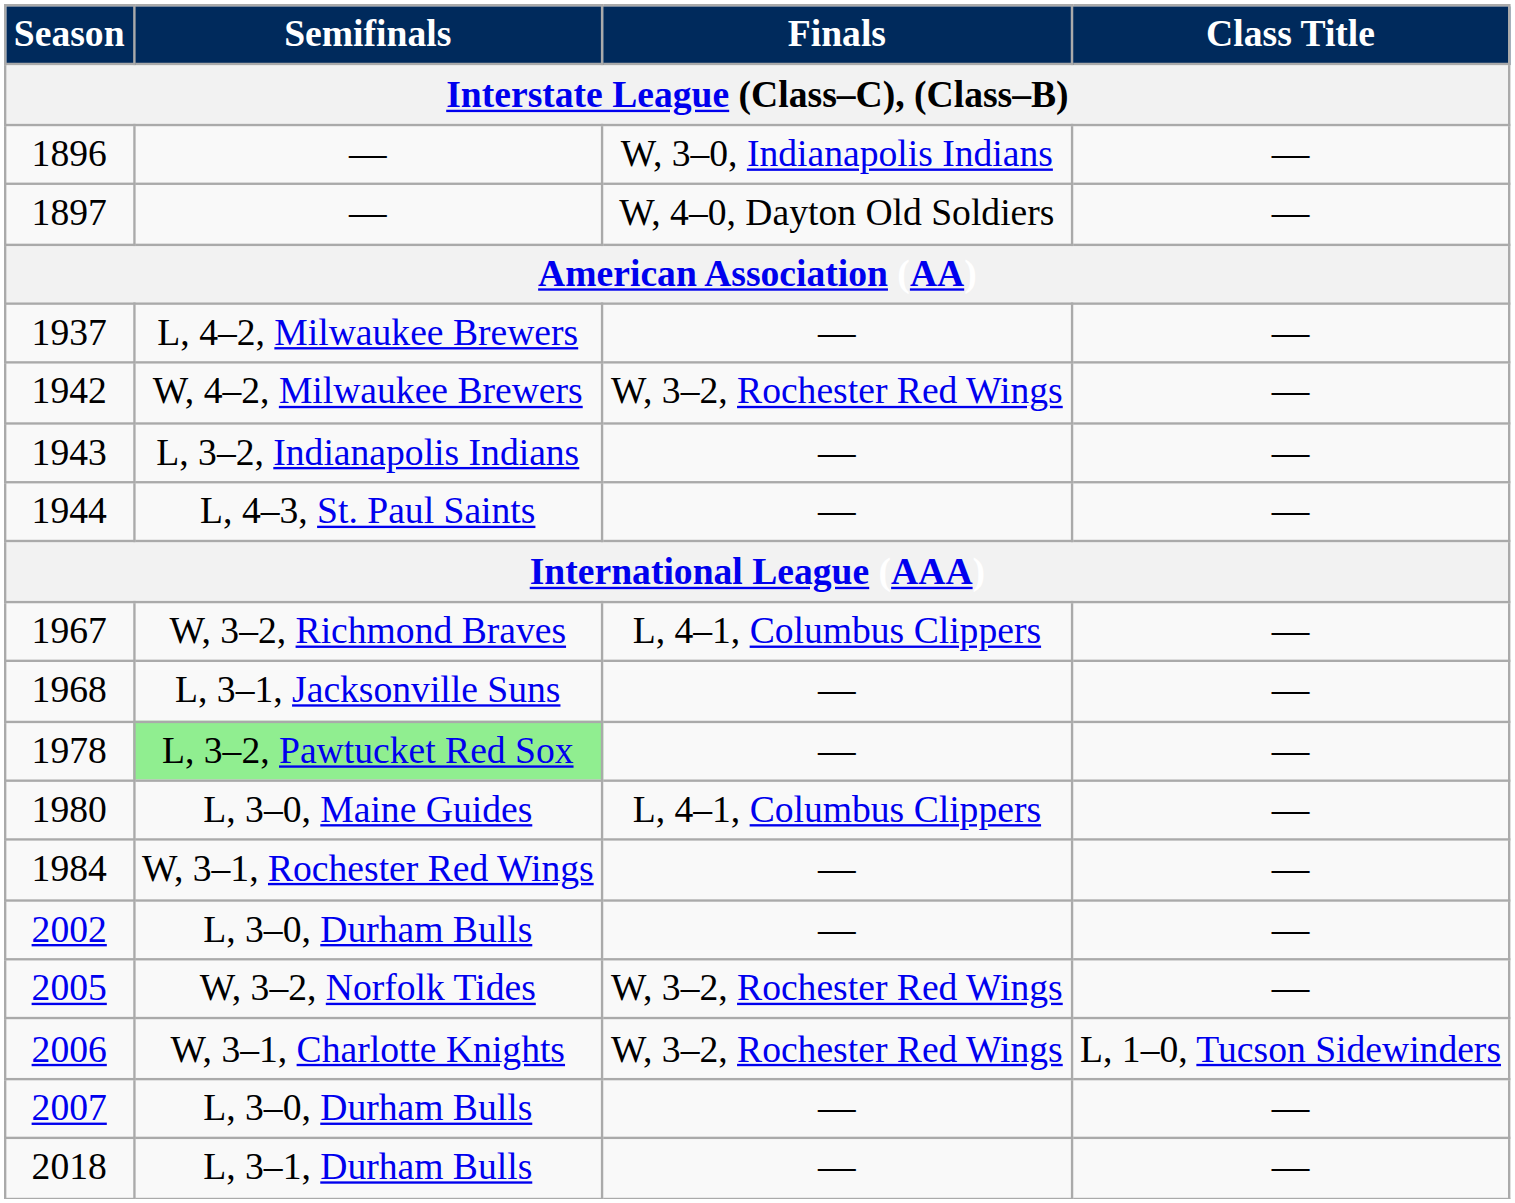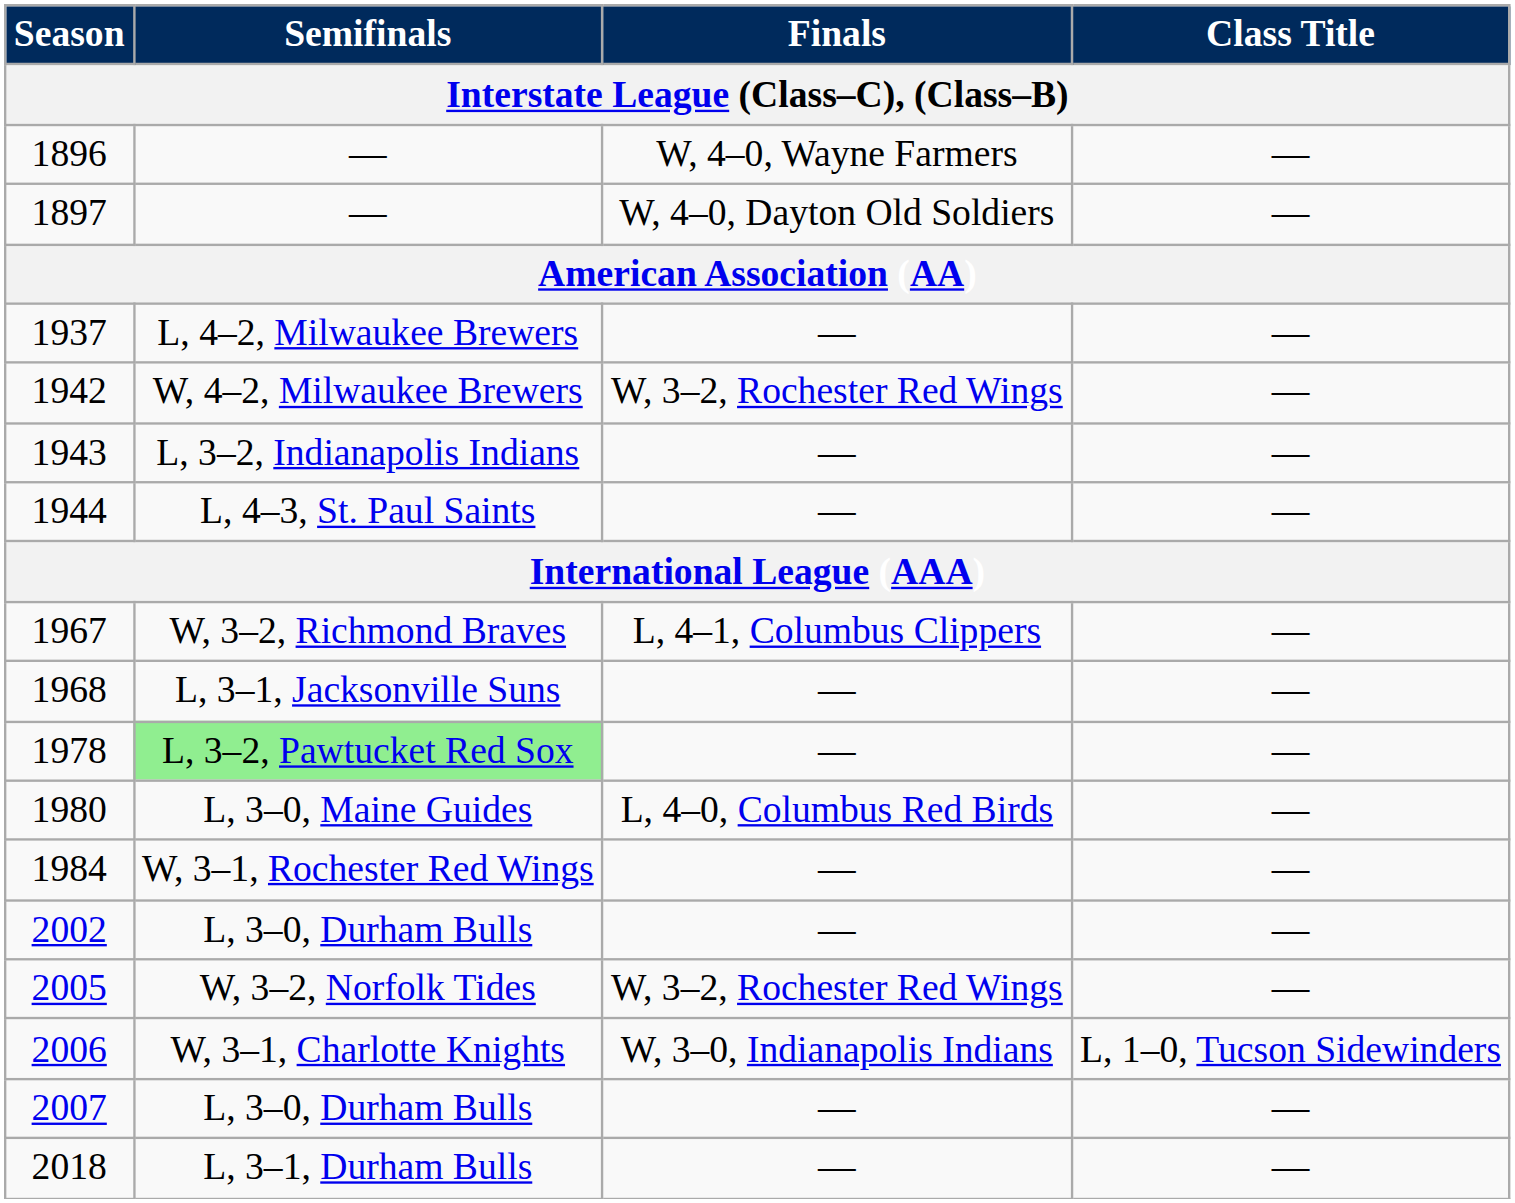(837, 153) W, 3–0, Indianapolis Indians -> (837, 153) W, 4–0, Wayne Farmers
(837, 809) L, 4–1, Columbus Clippers -> (837, 809) L, 4–0, Columbus Red Birds
(837, 1048) W, 3–2, Rochester Red Wings -> (837, 1048) W, 3–0, Indianapolis Indians
